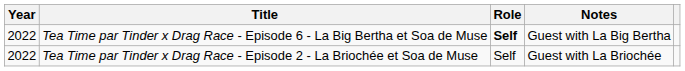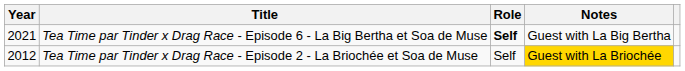(22, 35) 2022 -> (22, 35) 2021
(22, 55) 2022 -> (22, 55) 2012
(594, 55) no background -> (594, 55) gold background
